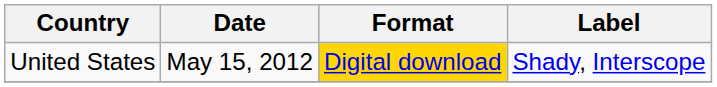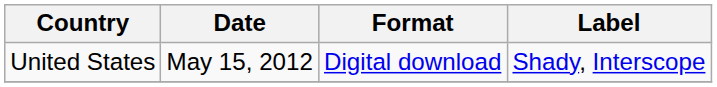(413, 61) gold background -> (413, 61) no background
